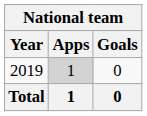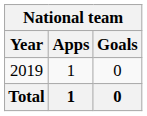(71, 70) lightgrey background -> (71, 70) no background
